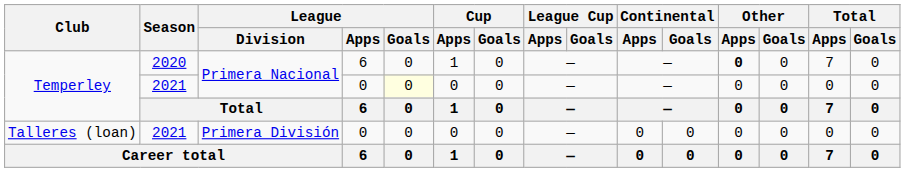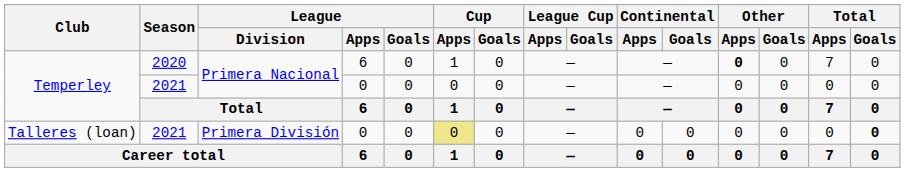(409, 86) lightyellow background -> (409, 86) no background
(454, 133) no background -> (454, 133) khaki background
(875, 133) normal -> (875, 133) bold
